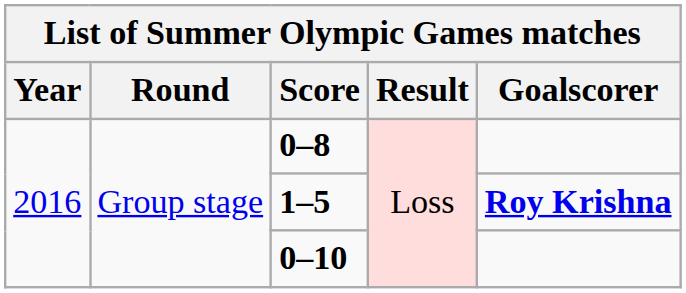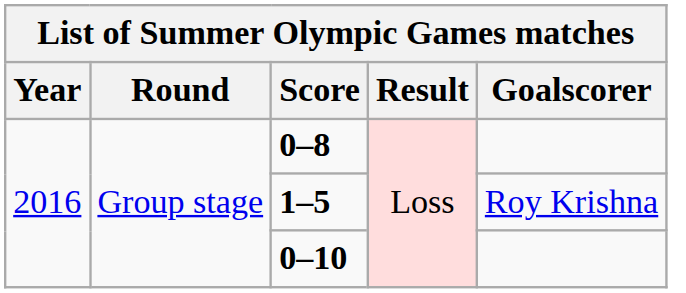(578, 201) bold -> (572, 201) normal
